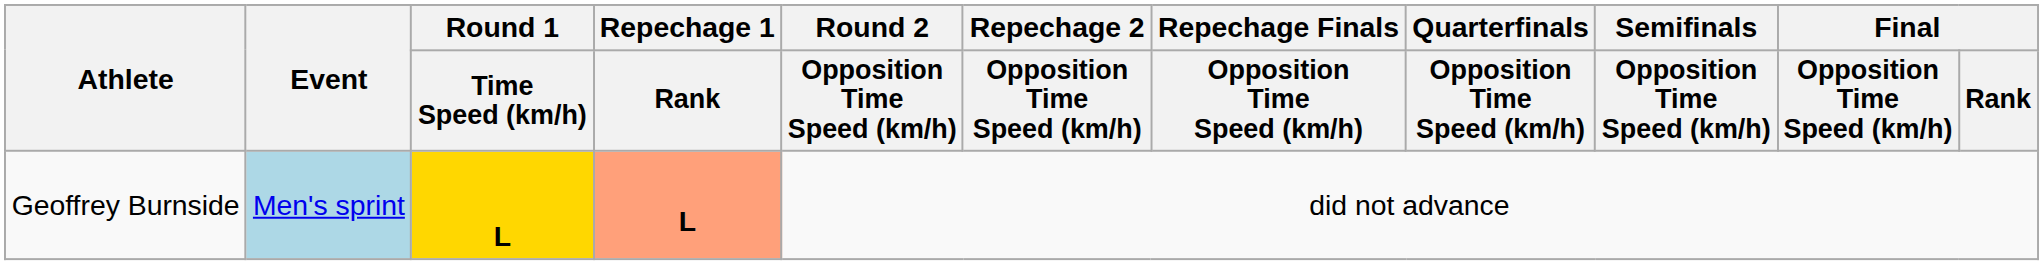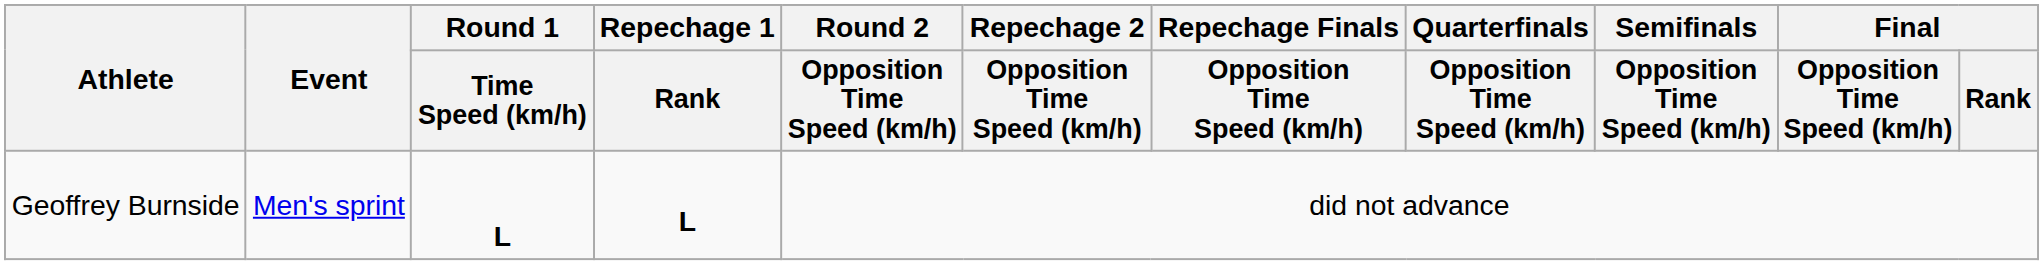(329, 206) lightblue background -> (329, 206) no background
(502, 237) gold background -> (502, 237) no background
(687, 221) lightsalmon background -> (687, 221) no background
